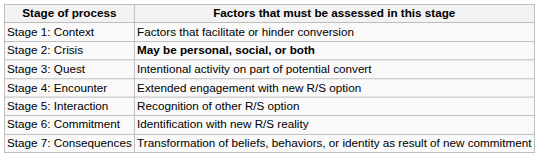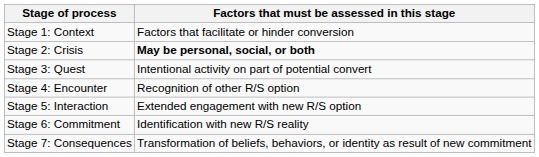(249, 87) Extended engagement with new R/S option -> (218, 87) Recognition of other R/S option
(218, 106) Recognition of other R/S option -> (249, 106) Extended engagement with new R/S option
